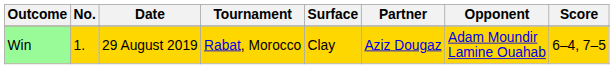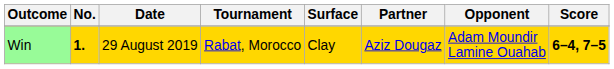(79, 44) normal -> (79, 44) bold
(579, 44) normal -> (579, 44) bold
